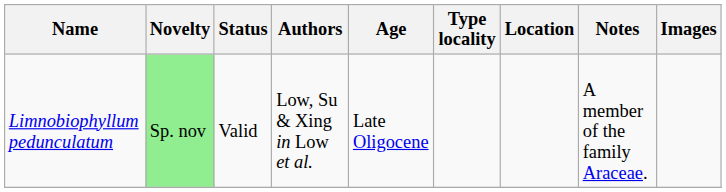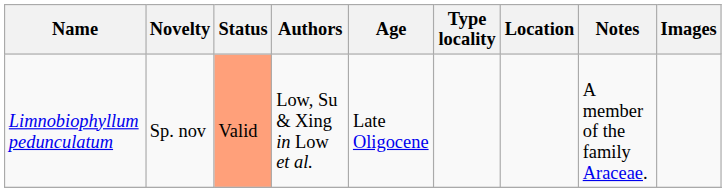(178, 131) lightgreen background -> (178, 131) no background
(238, 131) no background -> (238, 131) lightsalmon background
